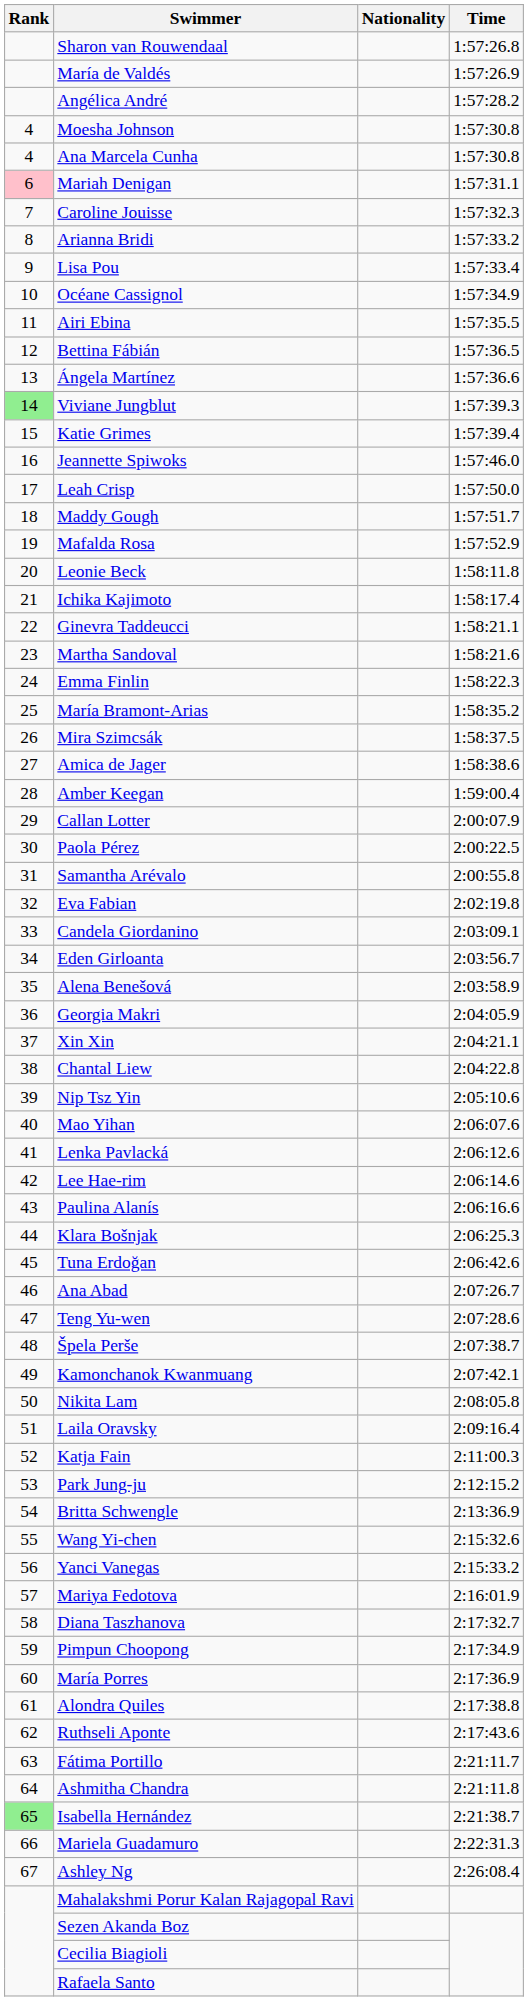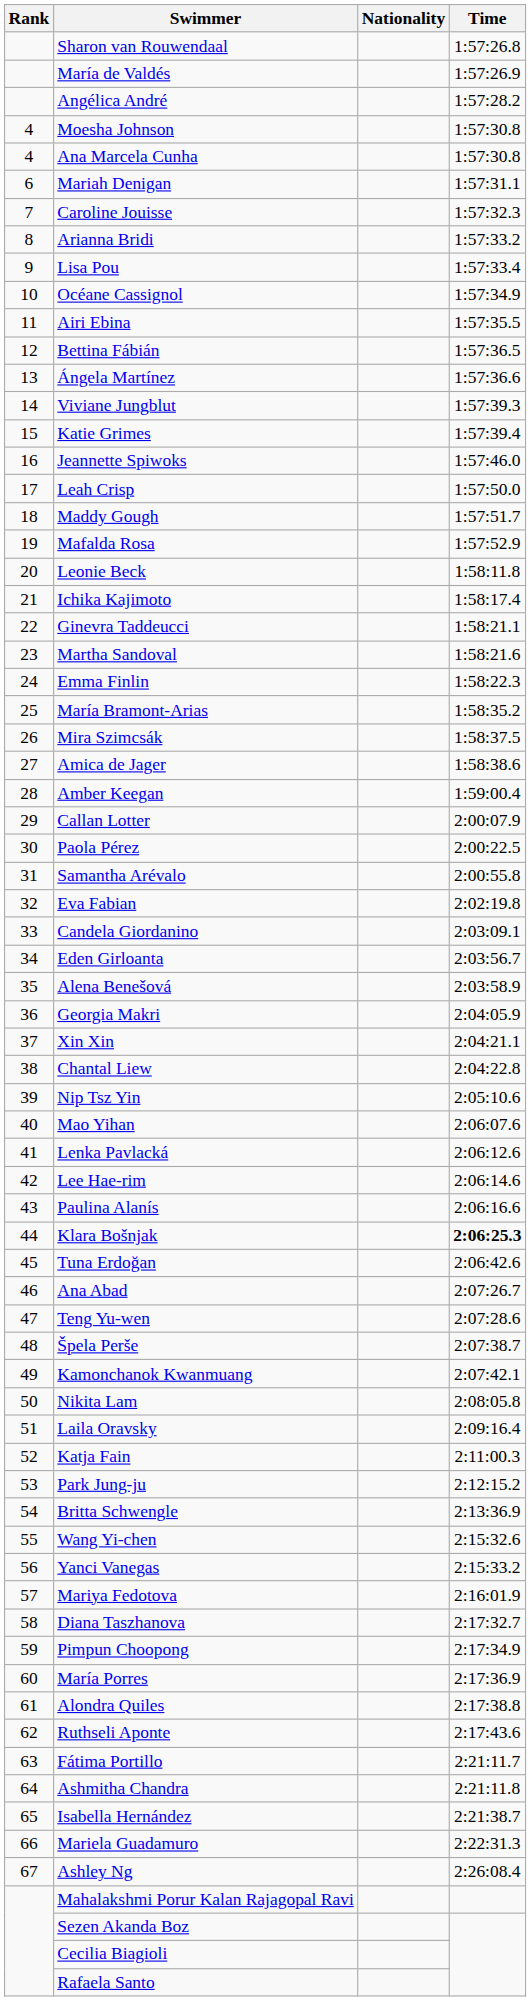(29, 184) pink background -> (29, 184) no background
(29, 405) lightgreen background -> (29, 405) no background
(486, 1235) normal -> (487, 1235) bold
(29, 1816) lightgreen background -> (29, 1816) no background
